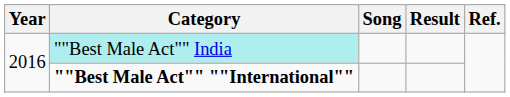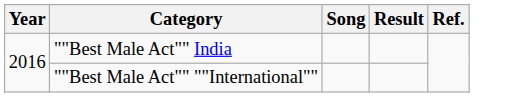(143, 48) paleturquoise background -> (143, 48) no background
(204, 77) bold -> (186, 77) normal
